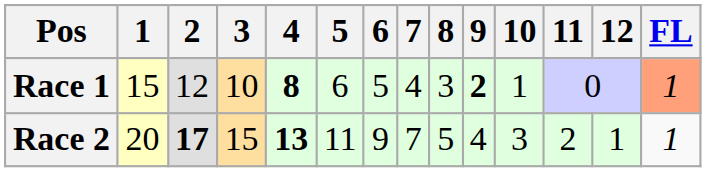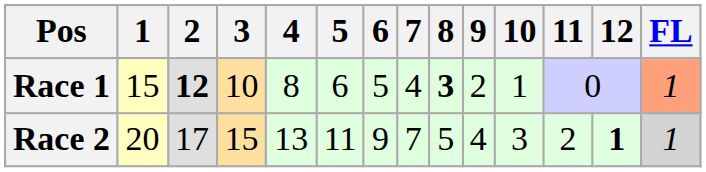(192, 85) normal -> (192, 85) bold
(291, 85) bold -> (291, 85) normal
(446, 85) normal -> (446, 85) bold
(478, 85) bold -> (478, 85) normal
(192, 138) bold -> (192, 138) normal
(291, 138) bold -> (291, 138) normal
(617, 138) normal -> (617, 138) bold
(671, 138) no background -> (671, 138) lightgrey background
